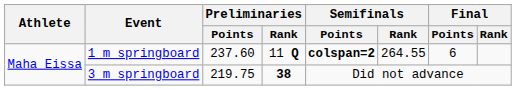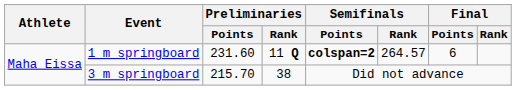(232, 54) 237.60 -> (232, 54) 231.60
(403, 54) 264.55 -> (403, 54) 264.57
(232, 75) 219.75 -> (232, 75) 215.70
(284, 75) bold -> (284, 75) normal
